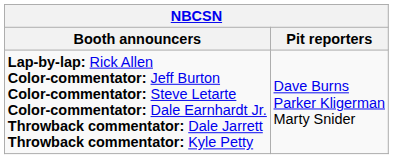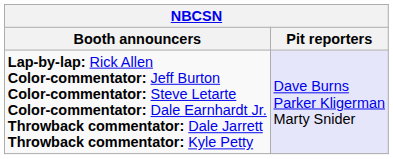(329, 102) no background -> (329, 102) lavender background
